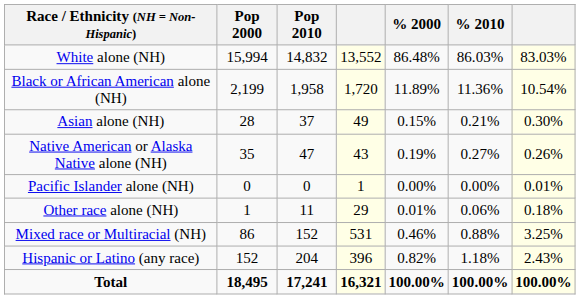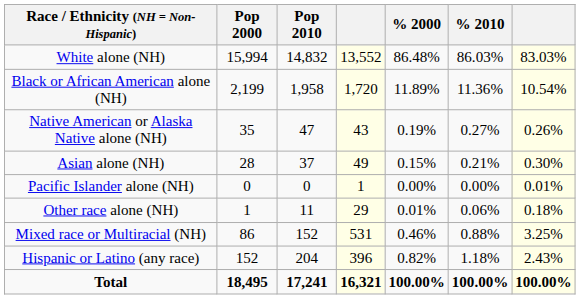rows swapped: (111, 154) <-> (111, 121)
